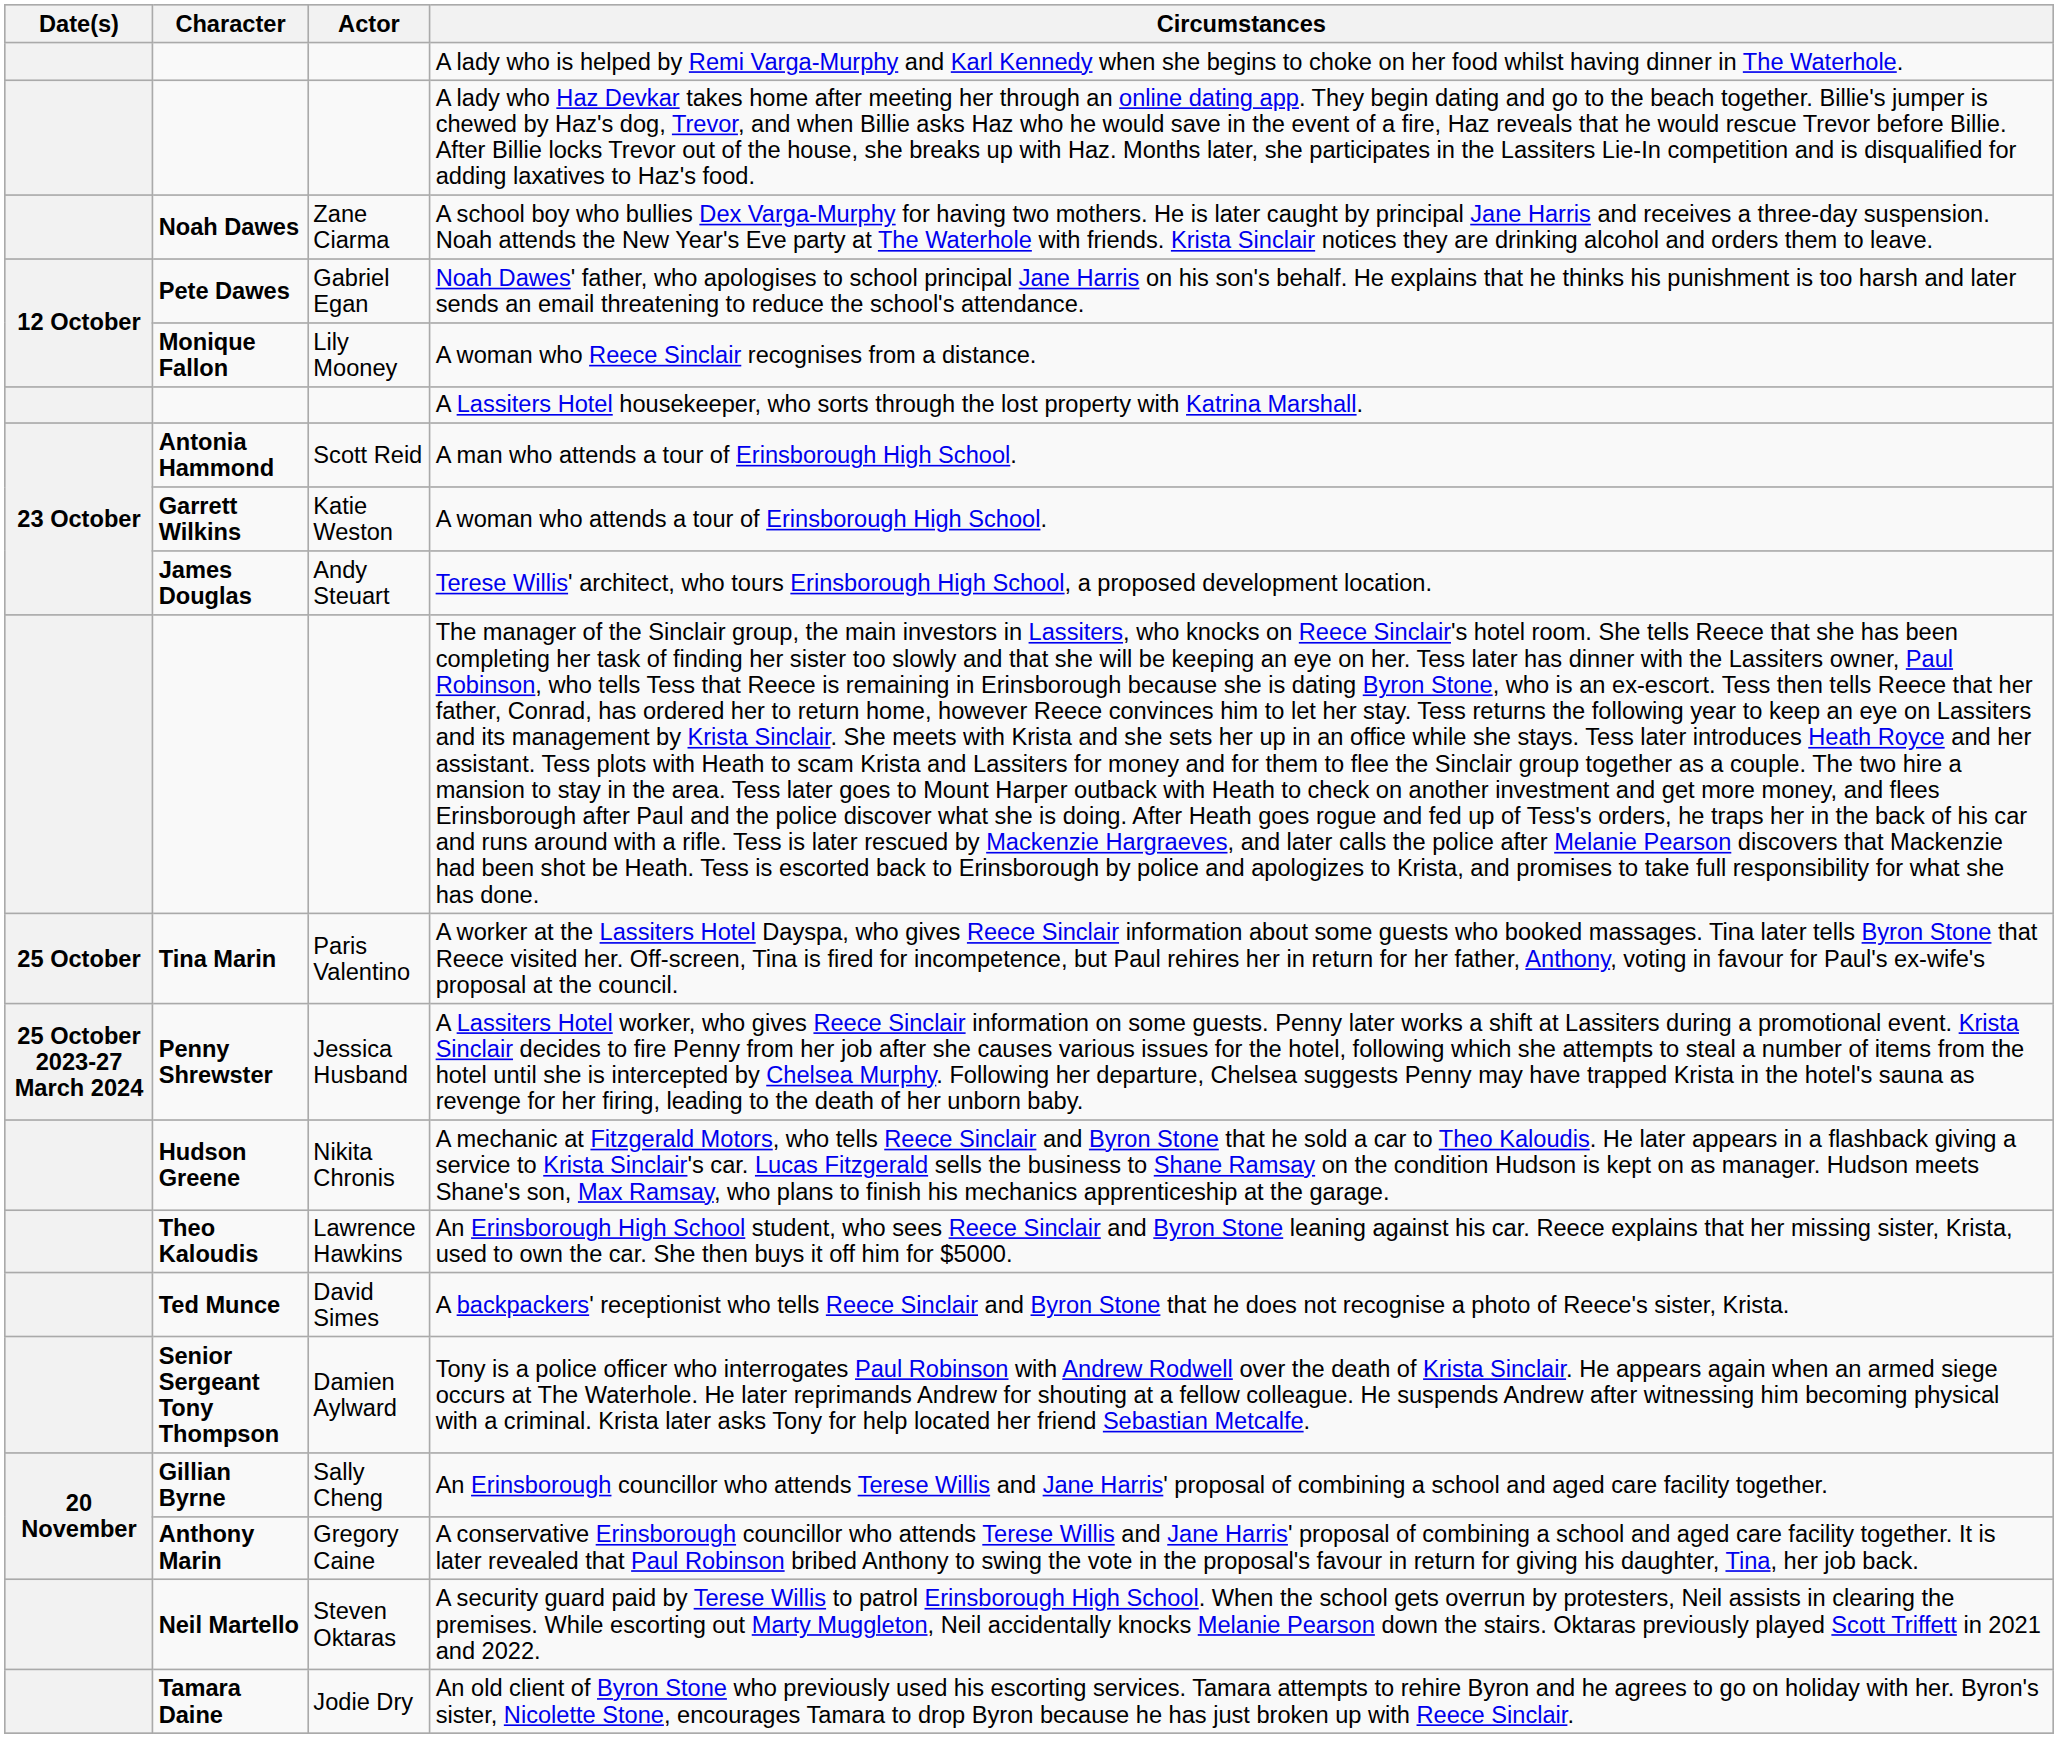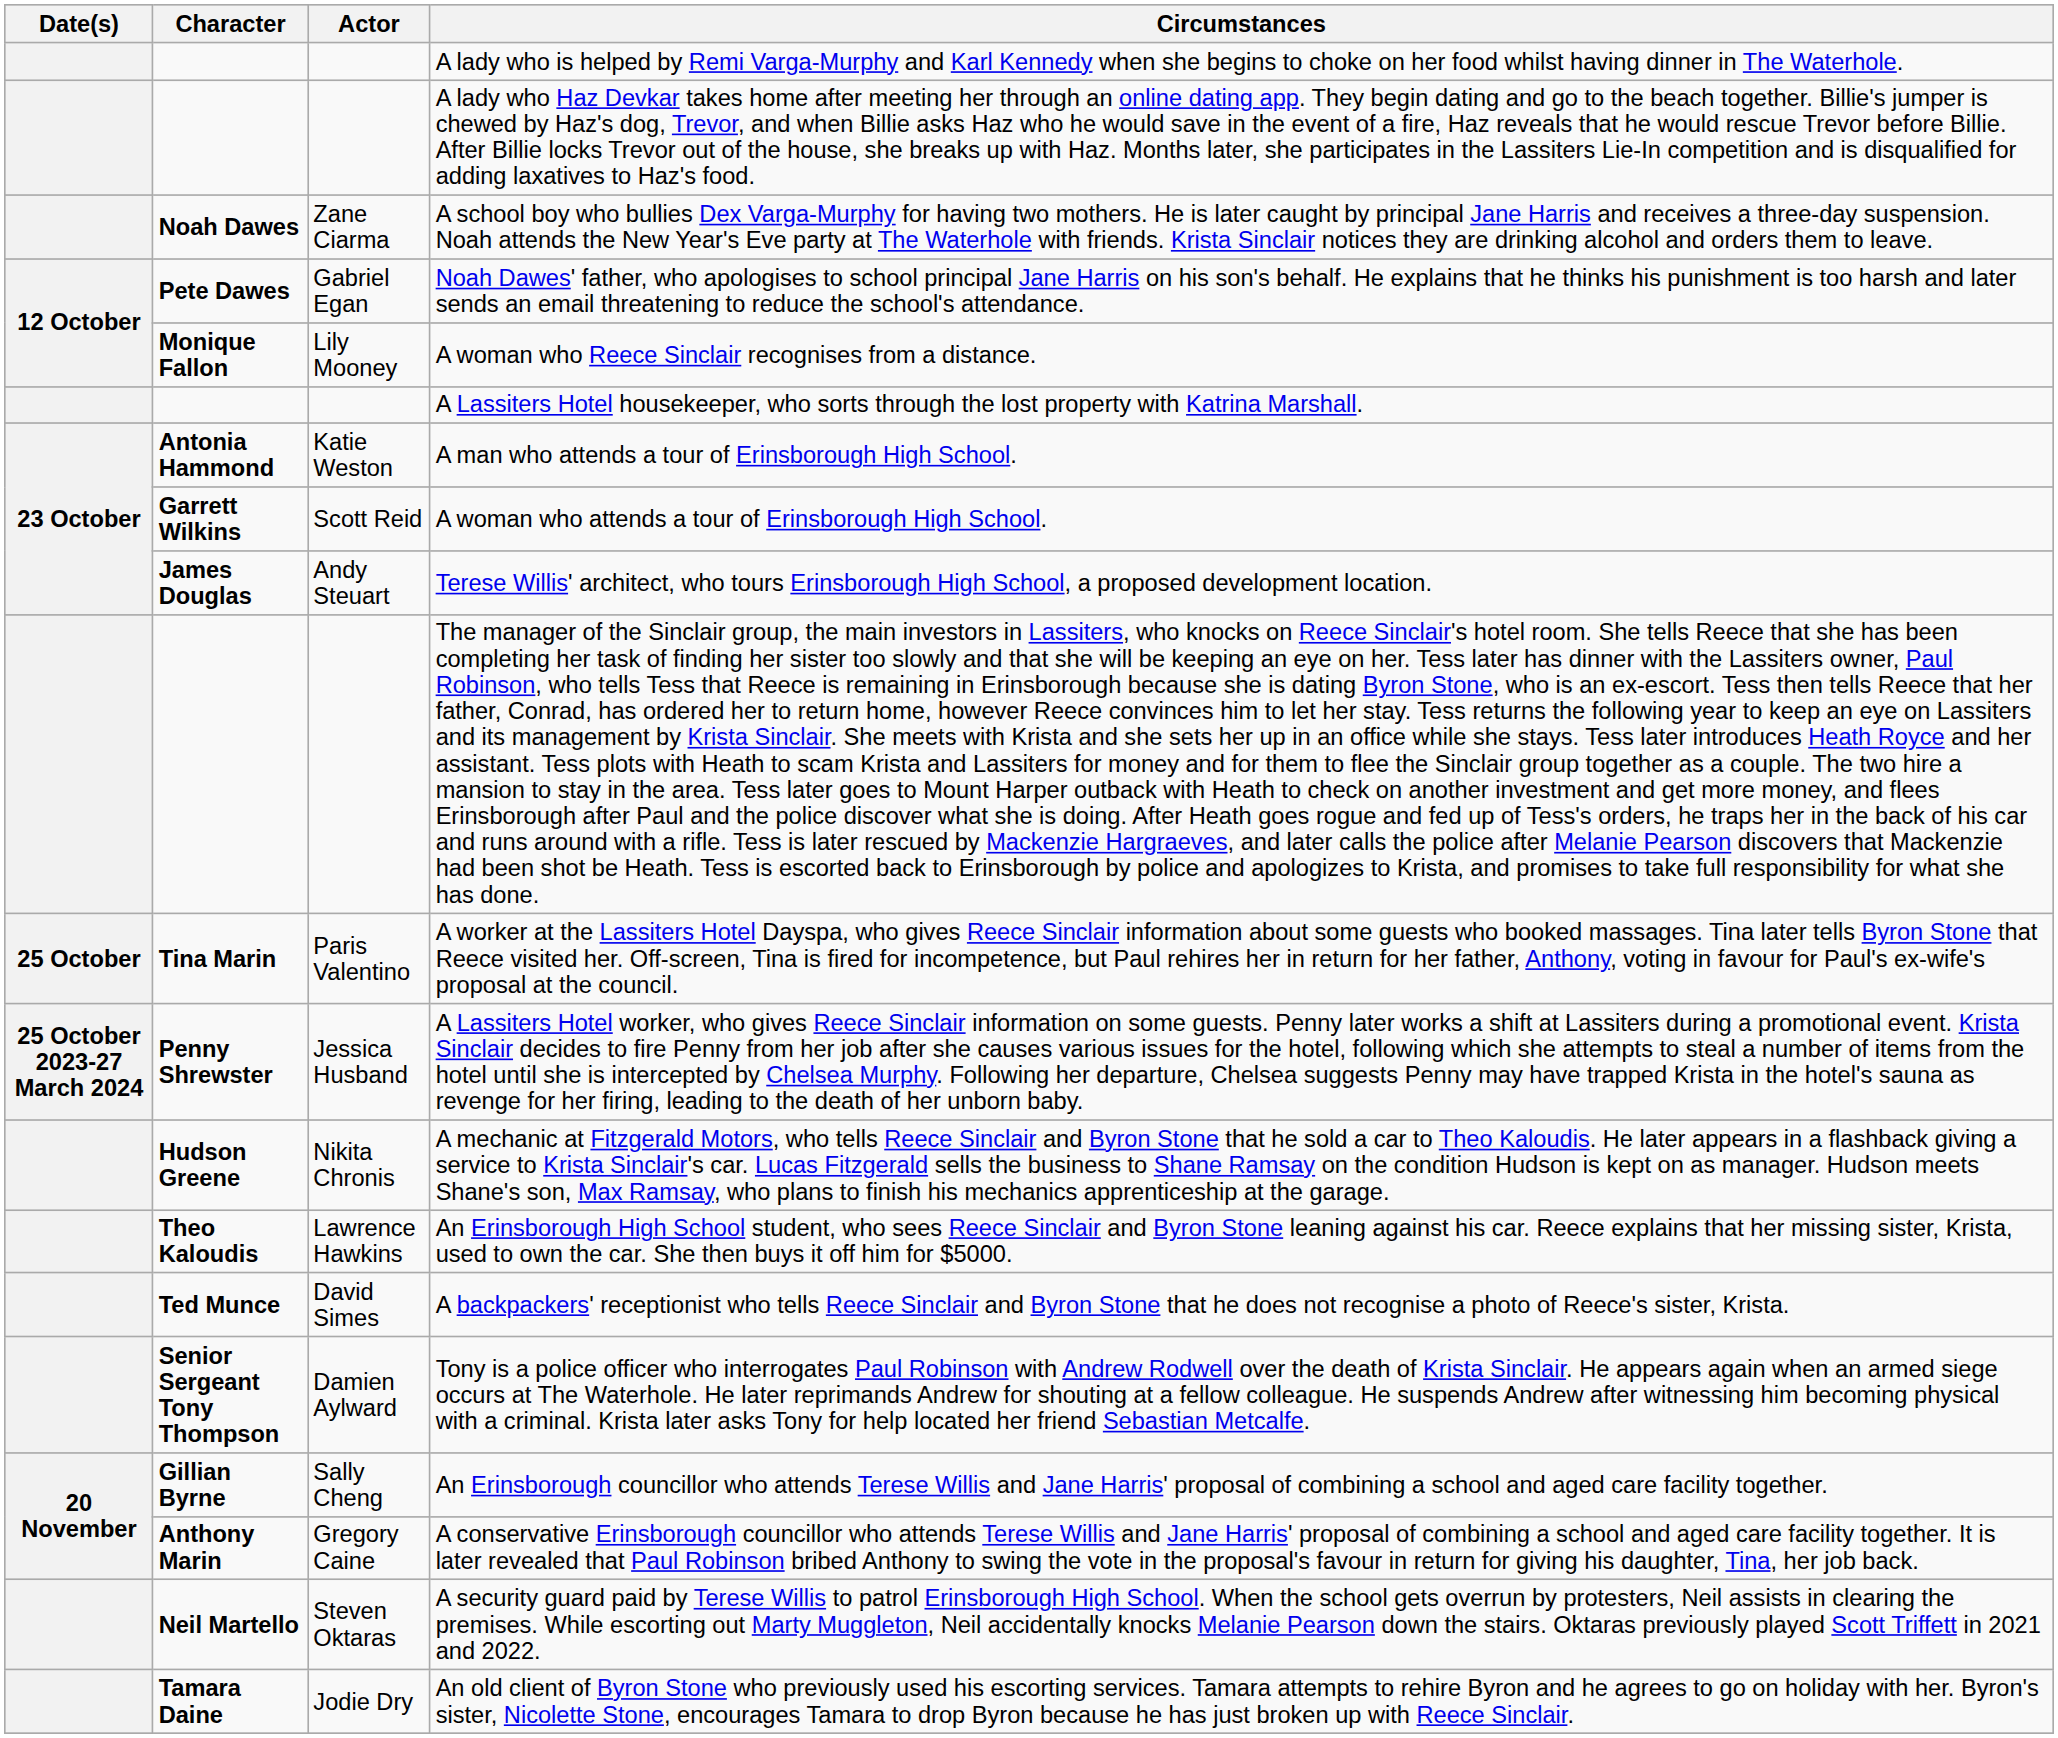(368, 456) Scott Reid -> (353, 456) Katie Weston
(353, 519) Katie Weston -> (368, 519) Scott Reid
